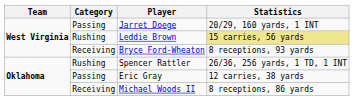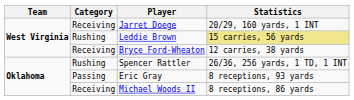(89, 25) Passing -> (94, 25) Receiving
(261, 50) 8 receptions, 93 yards -> (256, 50) 12 carries, 38 yards
(256, 76) 12 carries, 38 yards -> (261, 76) 8 receptions, 93 yards
